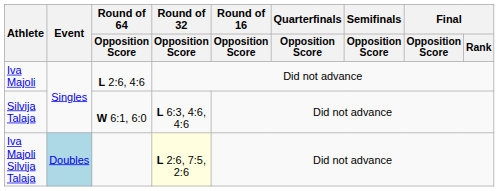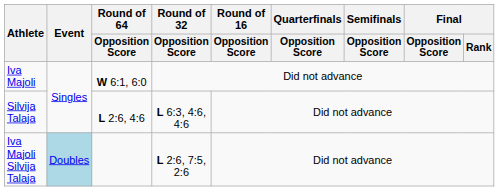(122, 83) L 2:6, 4:6 -> (122, 83) W 6:1, 6:0
(122, 118) W 6:1, 6:0 -> (122, 118) L 2:6, 4:6
(181, 166) lightyellow background -> (181, 166) no background
